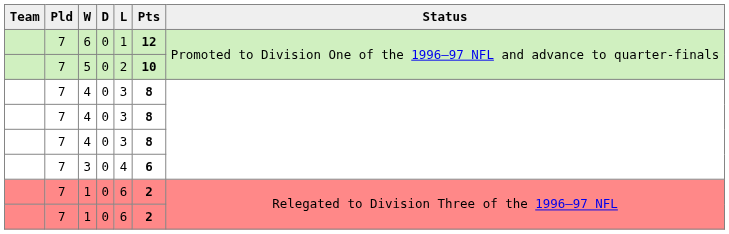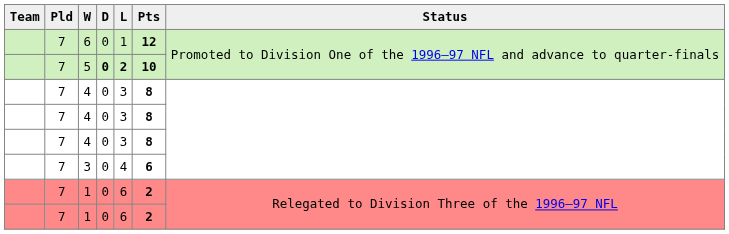(105, 67) normal -> (105, 67) bold
(123, 67) normal -> (123, 67) bold
